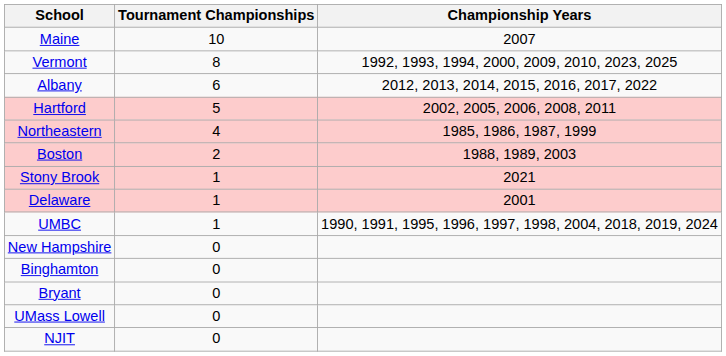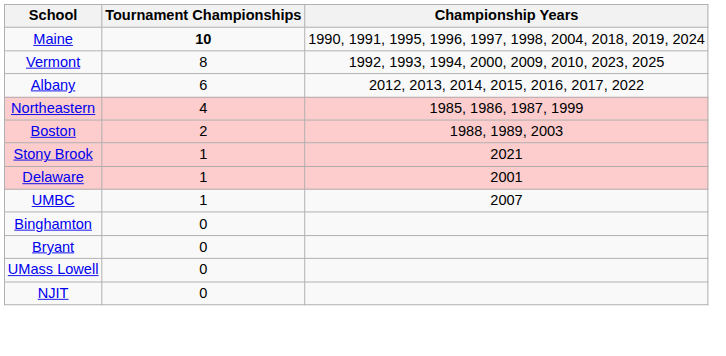(216, 39) normal -> (203, 39) bold
(519, 39) 2007 -> (507, 39) 1990, 1991, 1995, 1996, 1997, 1998, 2004, 2018, 2019, 2024
- row: (60, 108)
(519, 223) 1990, 1991, 1995, 1996, 1997, 1998, 2004, 2018, 2019, 2024 -> (507, 200) 2007
- row: (60, 246)
